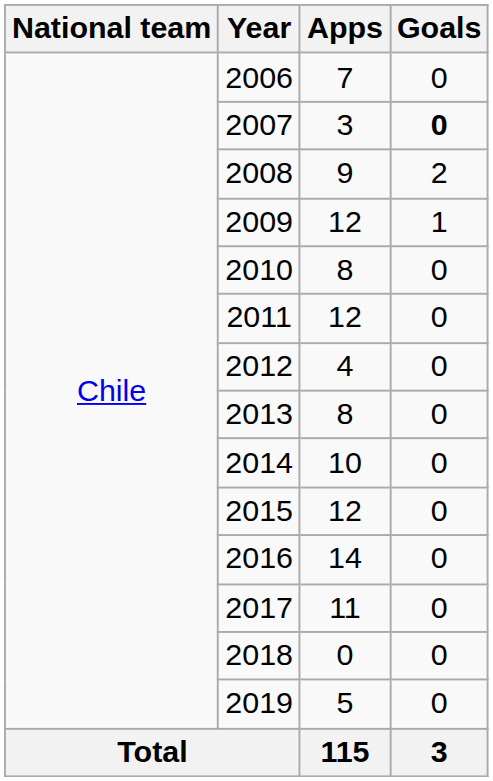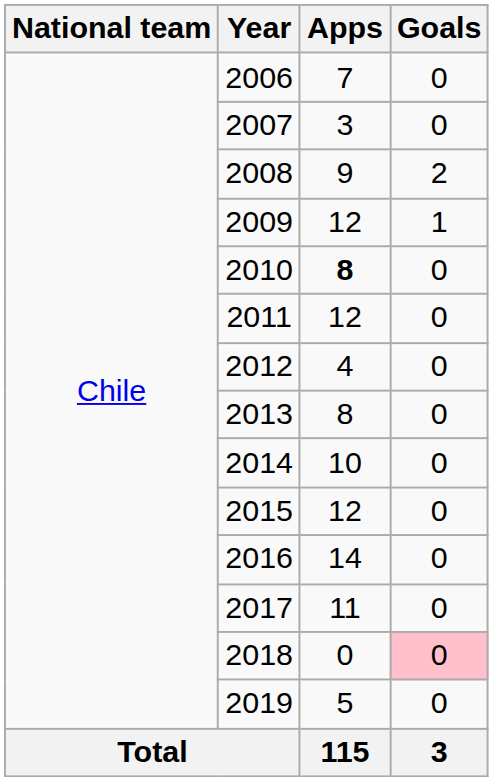(439, 125) bold -> (439, 125) normal
(345, 269) normal -> (345, 269) bold
(439, 655) no background -> (439, 655) pink background
